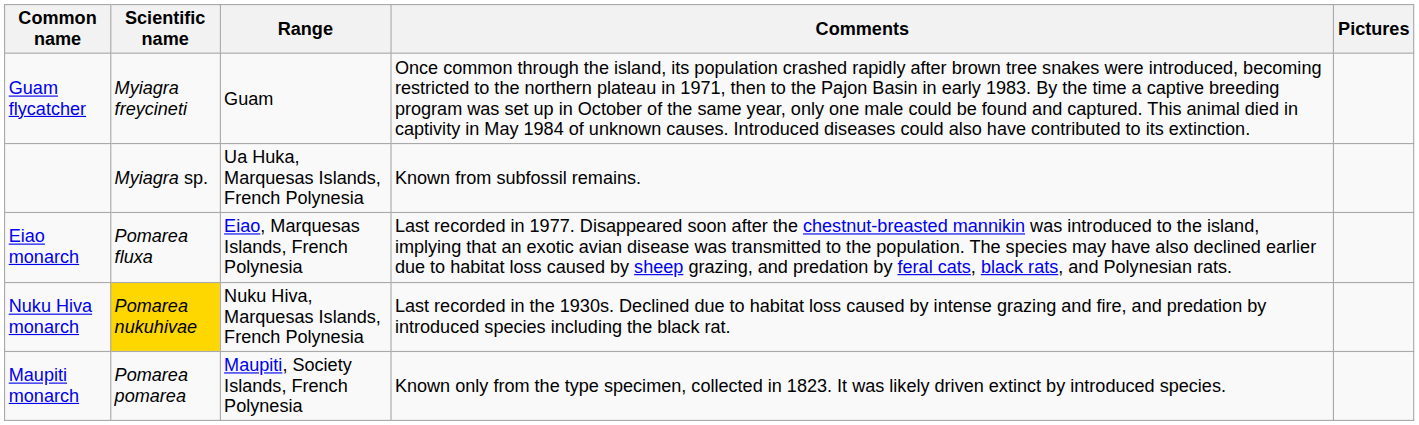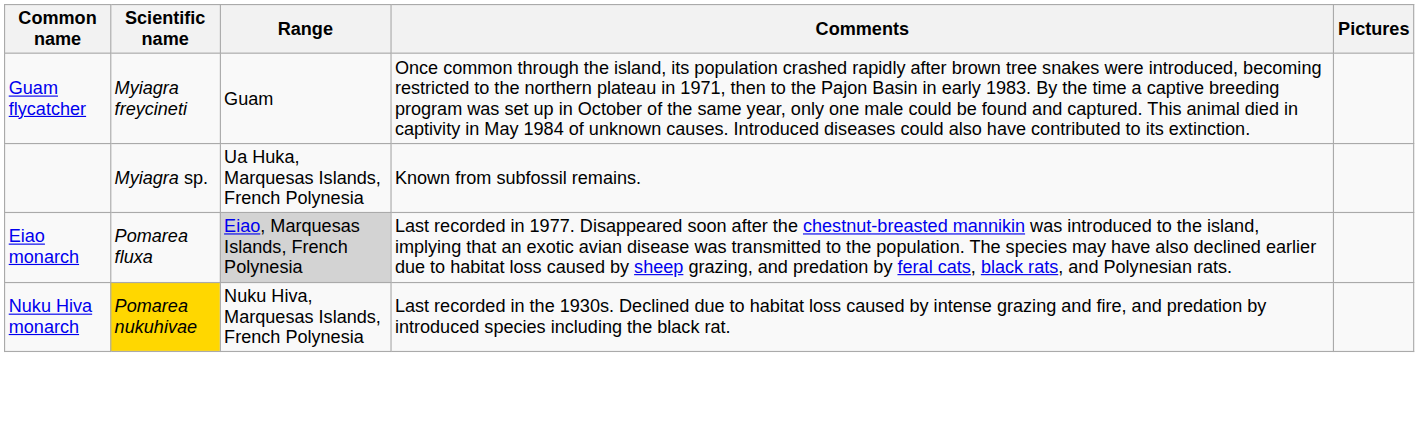(292, 247) no background -> (292, 247) lightgrey background
- row: (44, 385)
